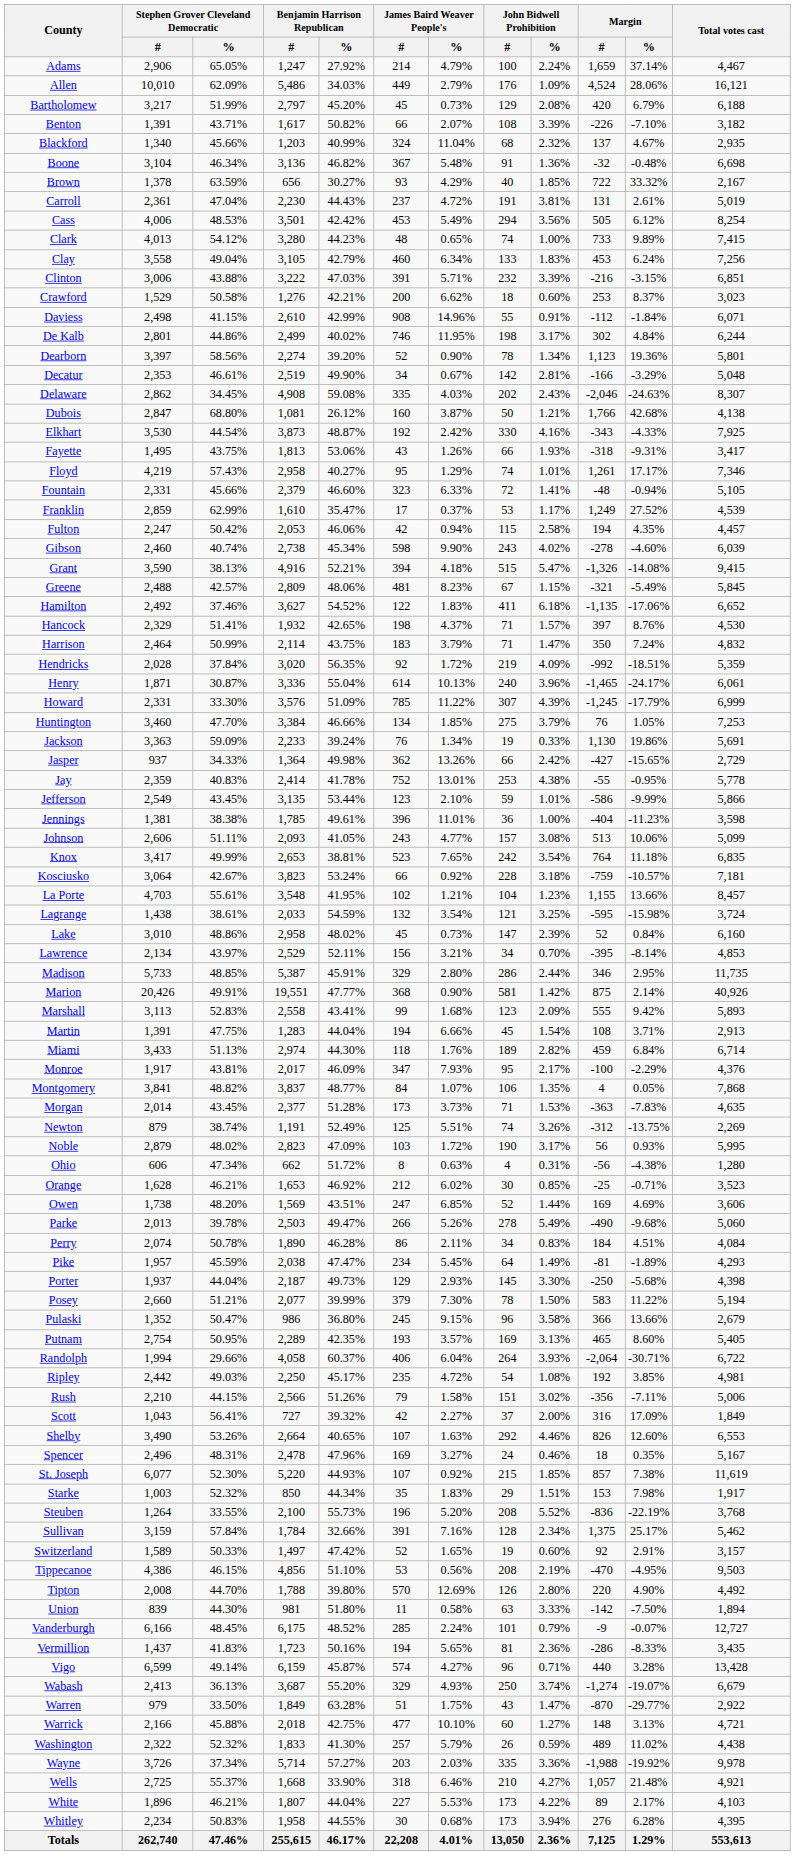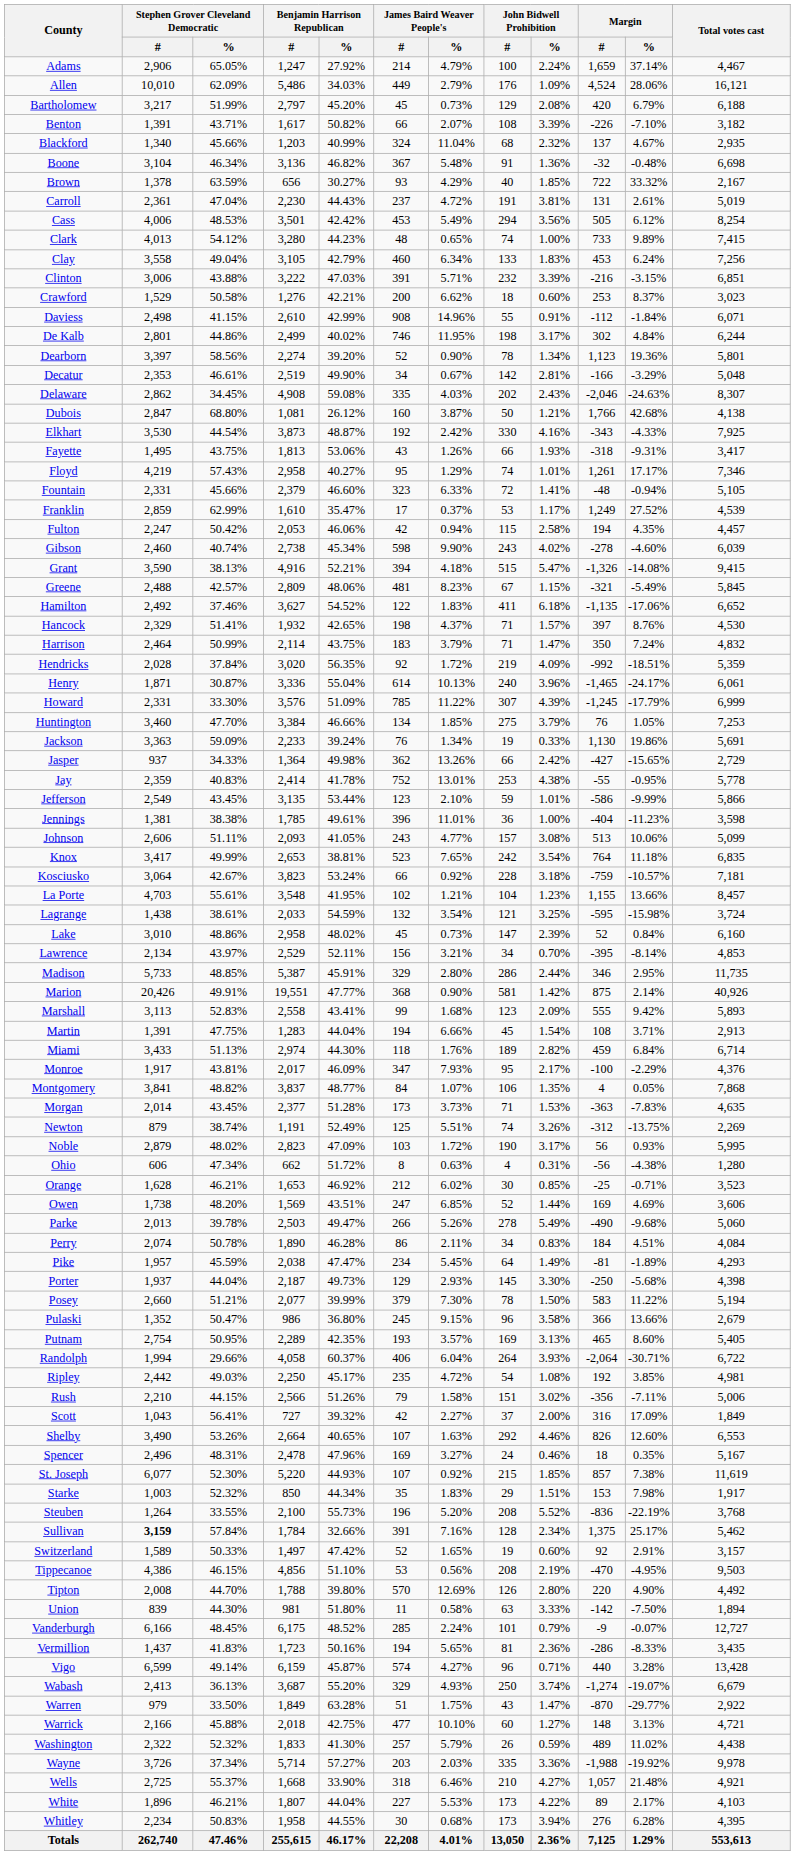(158, 1532) normal -> (158, 1532) bold
